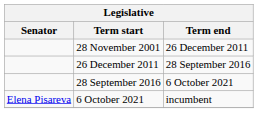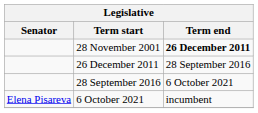(207, 47) normal -> (208, 47) bold
